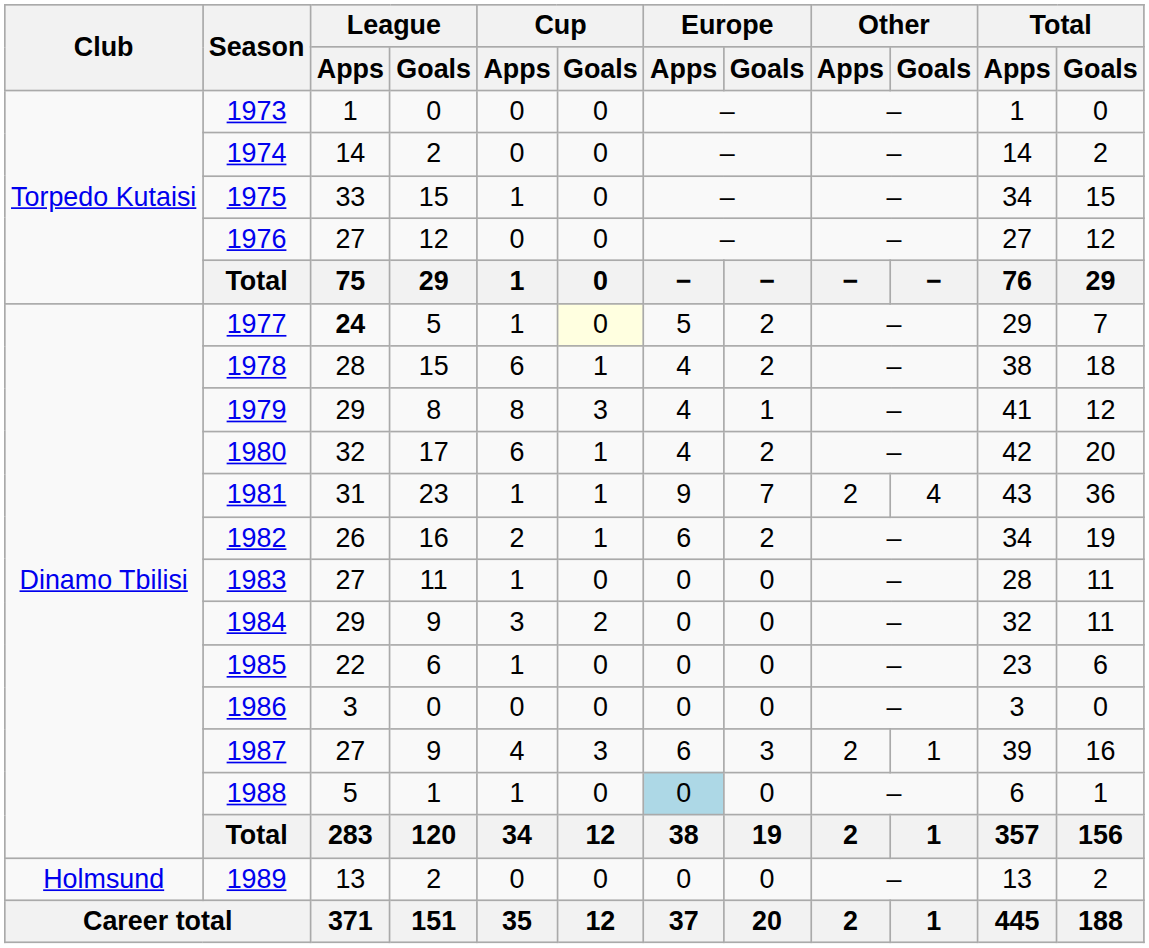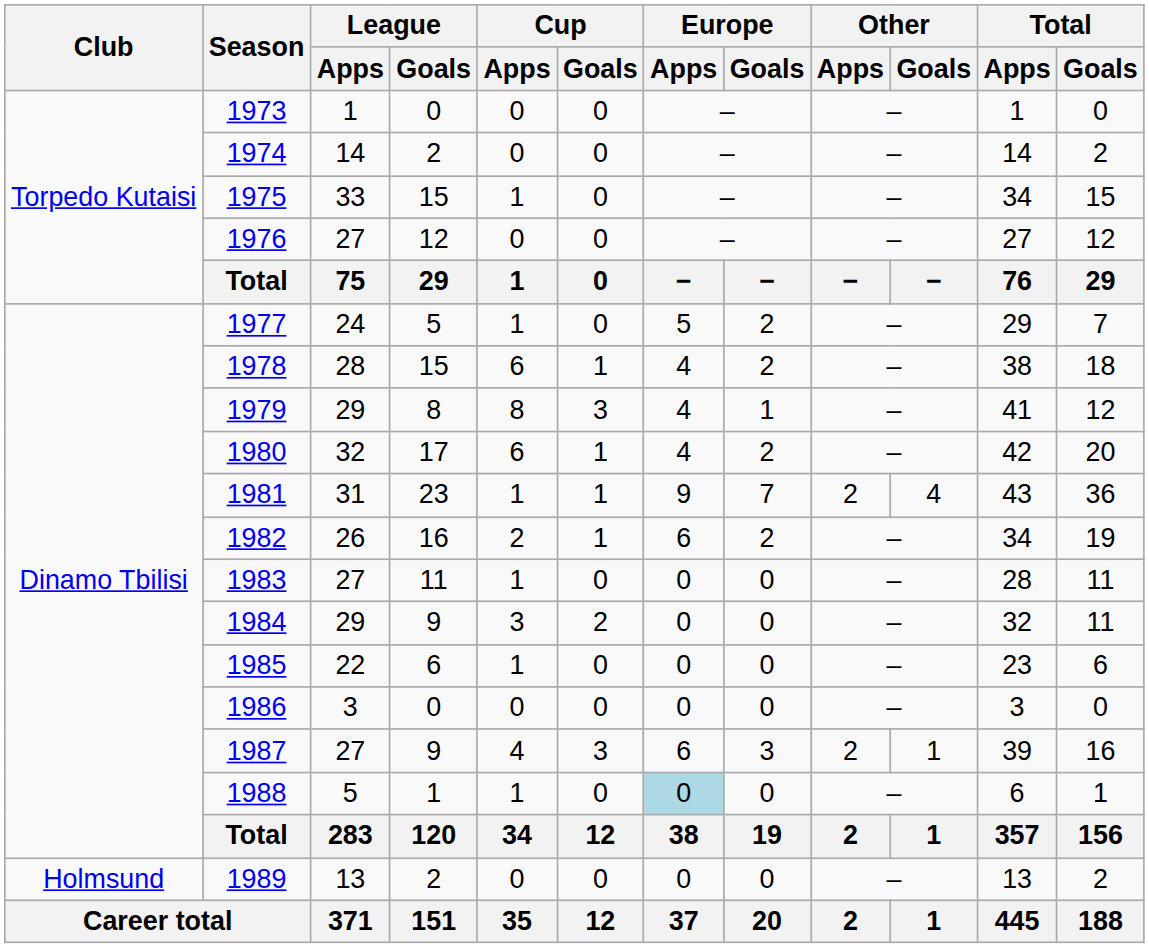(350, 324) bold -> (350, 324) normal
(600, 324) lightyellow background -> (600, 324) no background
